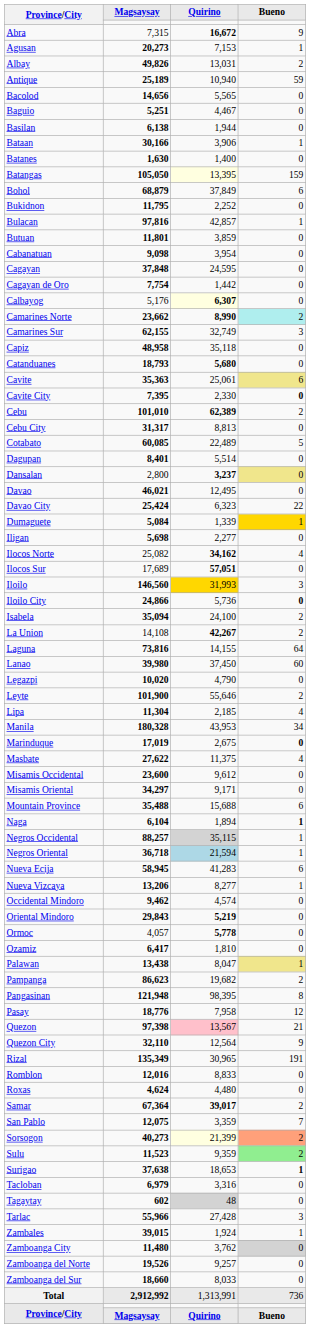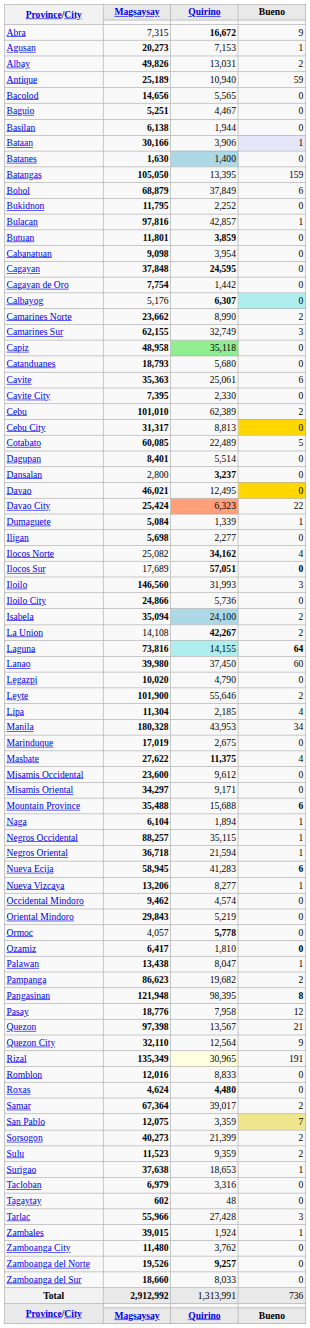(301, 143) no background -> (301, 143) lavender background
(225, 159) no background -> (225, 159) lightblue background
(223, 174) lightyellow background -> (223, 174) no background
(225, 238) normal -> (225, 238) bold
(223, 269) normal -> (223, 269) bold
(225, 301) lightyellow background -> (225, 301) no background
(301, 301) no background -> (301, 301) paleturquoise background
(225, 317) bold -> (225, 317) normal
(301, 317) paleturquoise background -> (301, 317) no background
(223, 348) no background -> (223, 348) lightgreen background
(225, 364) bold -> (225, 364) normal
(301, 380) khaki background -> (301, 380) no background
(301, 395) bold -> (301, 395) normal
(223, 411) bold -> (223, 411) normal
(301, 427) no background -> (301, 427) gold background
(301, 474) khaki background -> (301, 474) no background
(301, 490) no background -> (301, 490) gold background
(225, 506) no background -> (225, 506) lightsalmon background
(301, 522) gold background -> (301, 522) no background
(301, 569) normal -> (301, 569) bold
(223, 585) gold background -> (223, 585) no background
(301, 601) bold -> (301, 601) normal
(223, 617) no background -> (223, 617) lightblue background
(223, 648) no background -> (223, 648) paleturquoise background
(299, 648) normal -> (299, 648) bold
(301, 743) bold -> (301, 743) normal
(223, 759) normal -> (223, 759) bold
(301, 806) normal -> (301, 806) bold
(301, 822) bold -> (301, 822) normal
(223, 838) lightgrey background -> (223, 838) no background
(223, 853) lightblue background -> (223, 853) no background
(301, 869) normal -> (301, 869) bold
(225, 917) bold -> (225, 917) normal
(301, 948) normal -> (301, 948) bold
(301, 964) khaki background -> (301, 964) no background
(301, 995) normal -> (301, 995) bold
(223, 1027) pink background -> (223, 1027) no background
(223, 1059) no background -> (223, 1059) lightyellow background
(225, 1090) normal -> (225, 1090) bold
(223, 1106) bold -> (223, 1106) normal
(301, 1122) no background -> (301, 1122) khaki background
(223, 1138) lightyellow background -> (223, 1138) no background
(301, 1138) lightsalmon background -> (301, 1138) no background
(301, 1153) lightgreen background -> (301, 1153) no background
(301, 1169) bold -> (301, 1169) normal
(231, 1201) lightgrey background -> (231, 1201) no background
(301, 1248) lightgrey background -> (301, 1248) no background
(225, 1264) normal -> (225, 1264) bold
